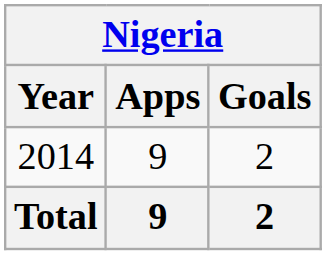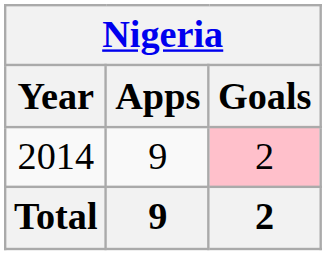(265, 156) no background -> (265, 156) pink background
